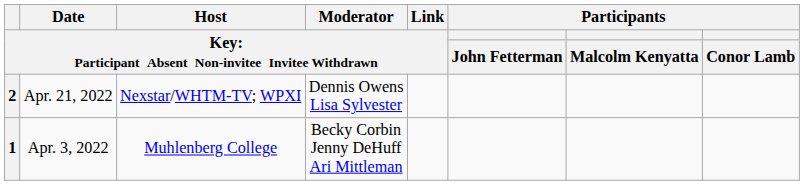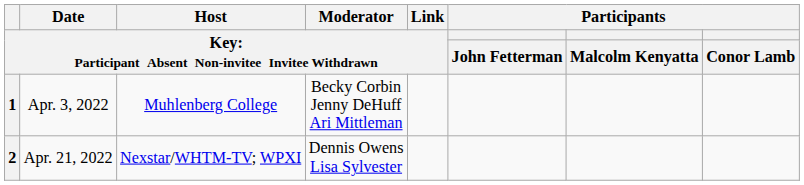rows swapped: (12, 148) <-> (12, 95)
